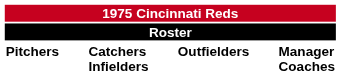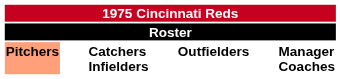(32, 51) no background -> (32, 51) lightsalmon background
